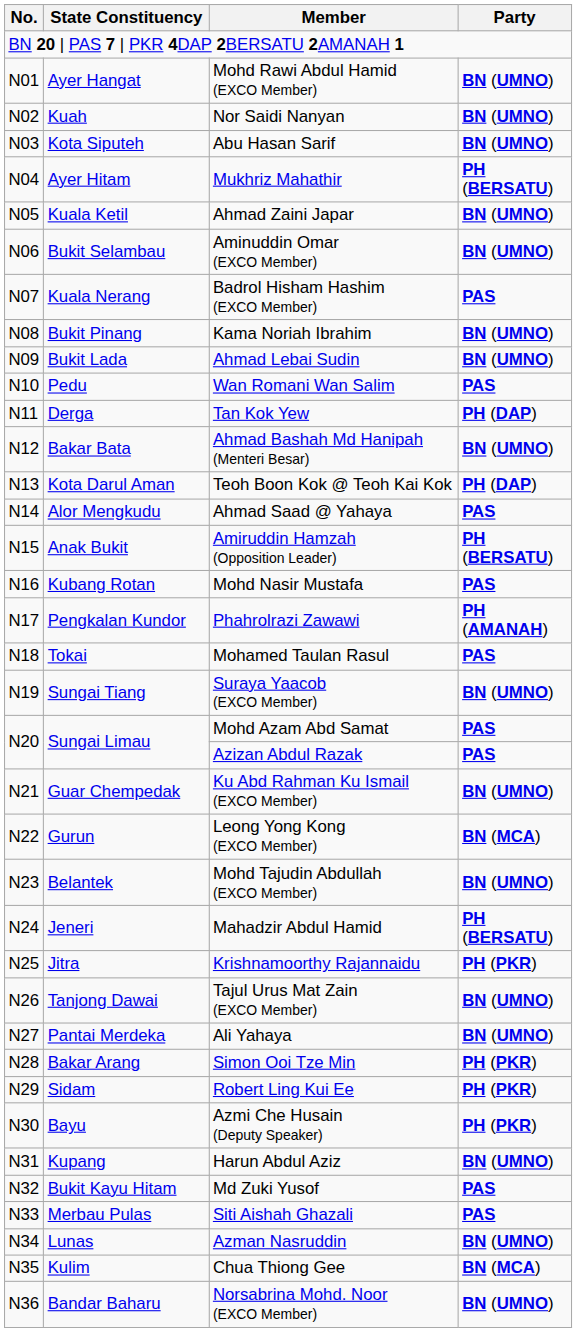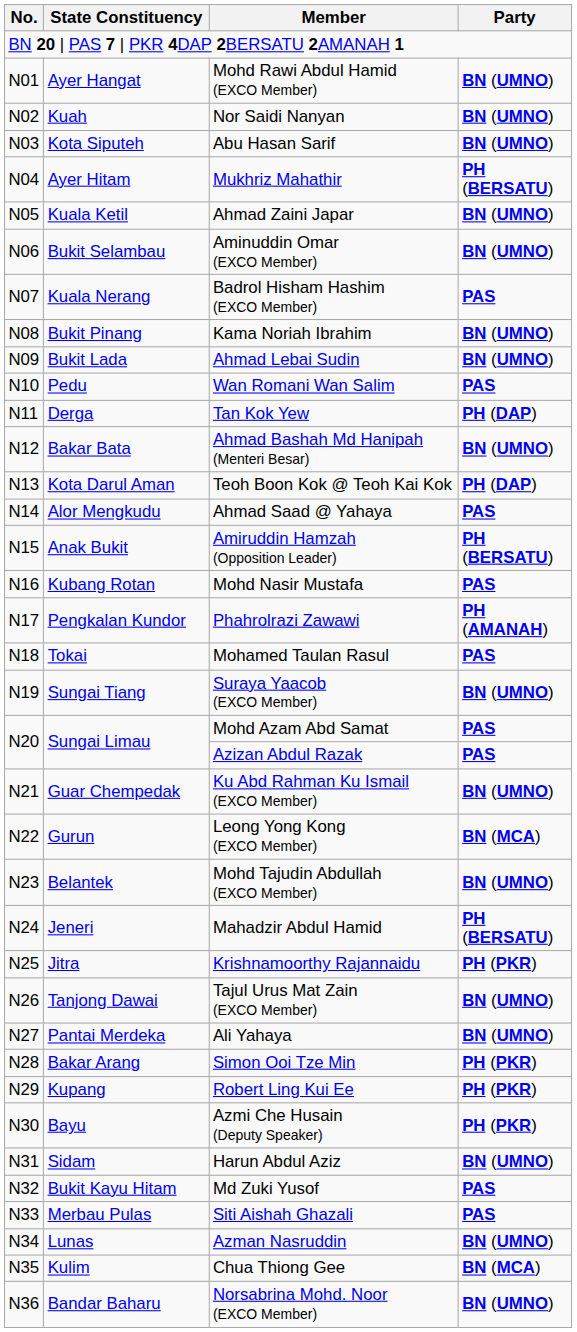(71, 1089) Sidam -> (77, 1089) Kupang
(77, 1161) Kupang -> (71, 1161) Sidam
